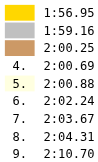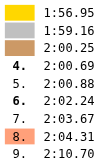(20, 66) normal -> (20, 66) bold
(20, 83) lightyellow background -> (20, 83) no background
(20, 101) normal -> (20, 101) bold
(20, 136) no background -> (20, 136) lightsalmon background
